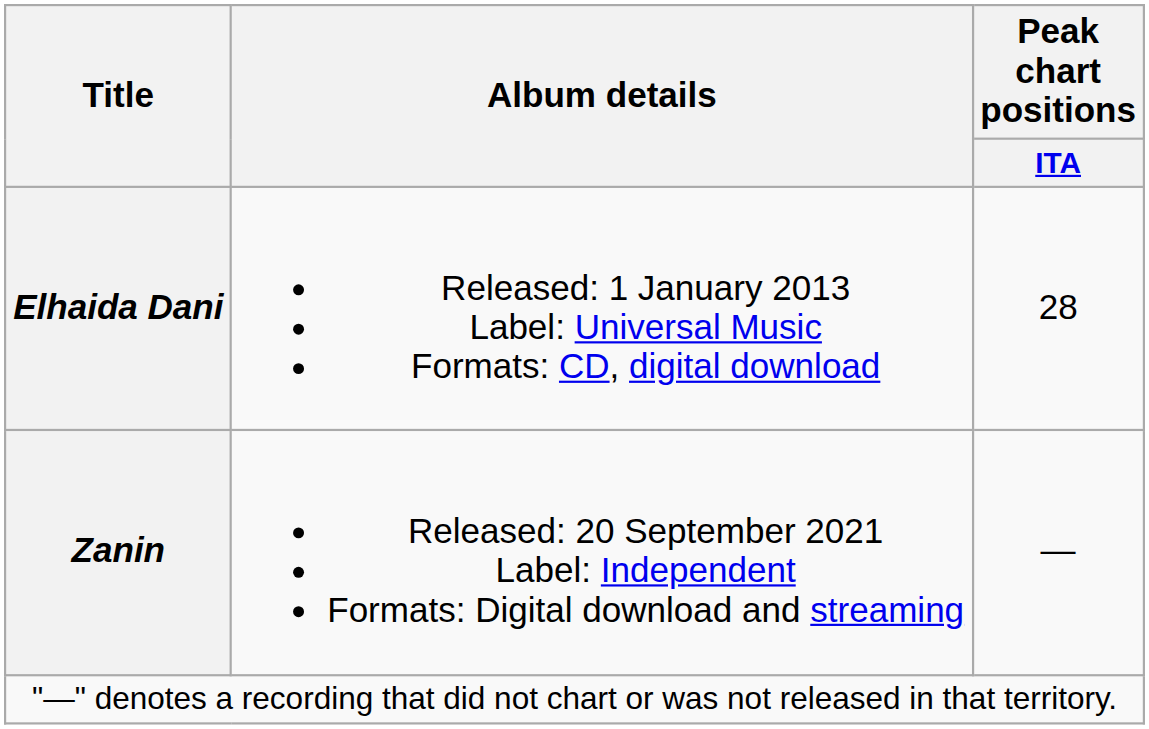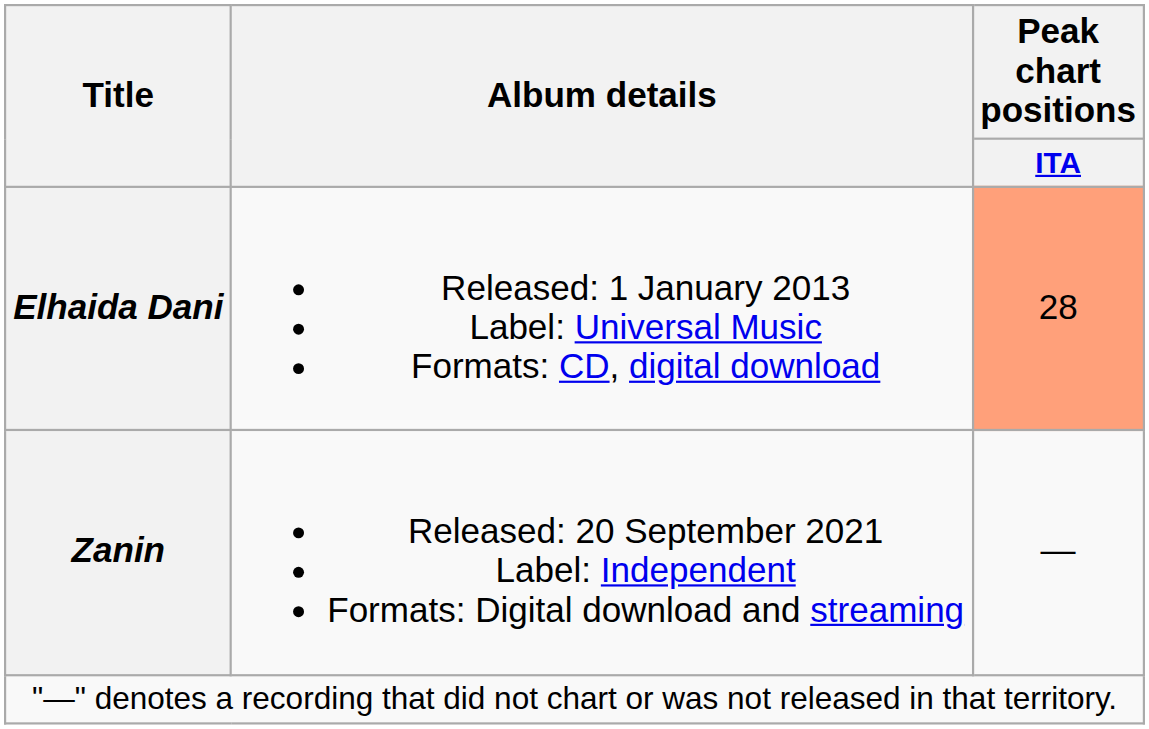(1058, 307) no background -> (1058, 307) lightsalmon background
